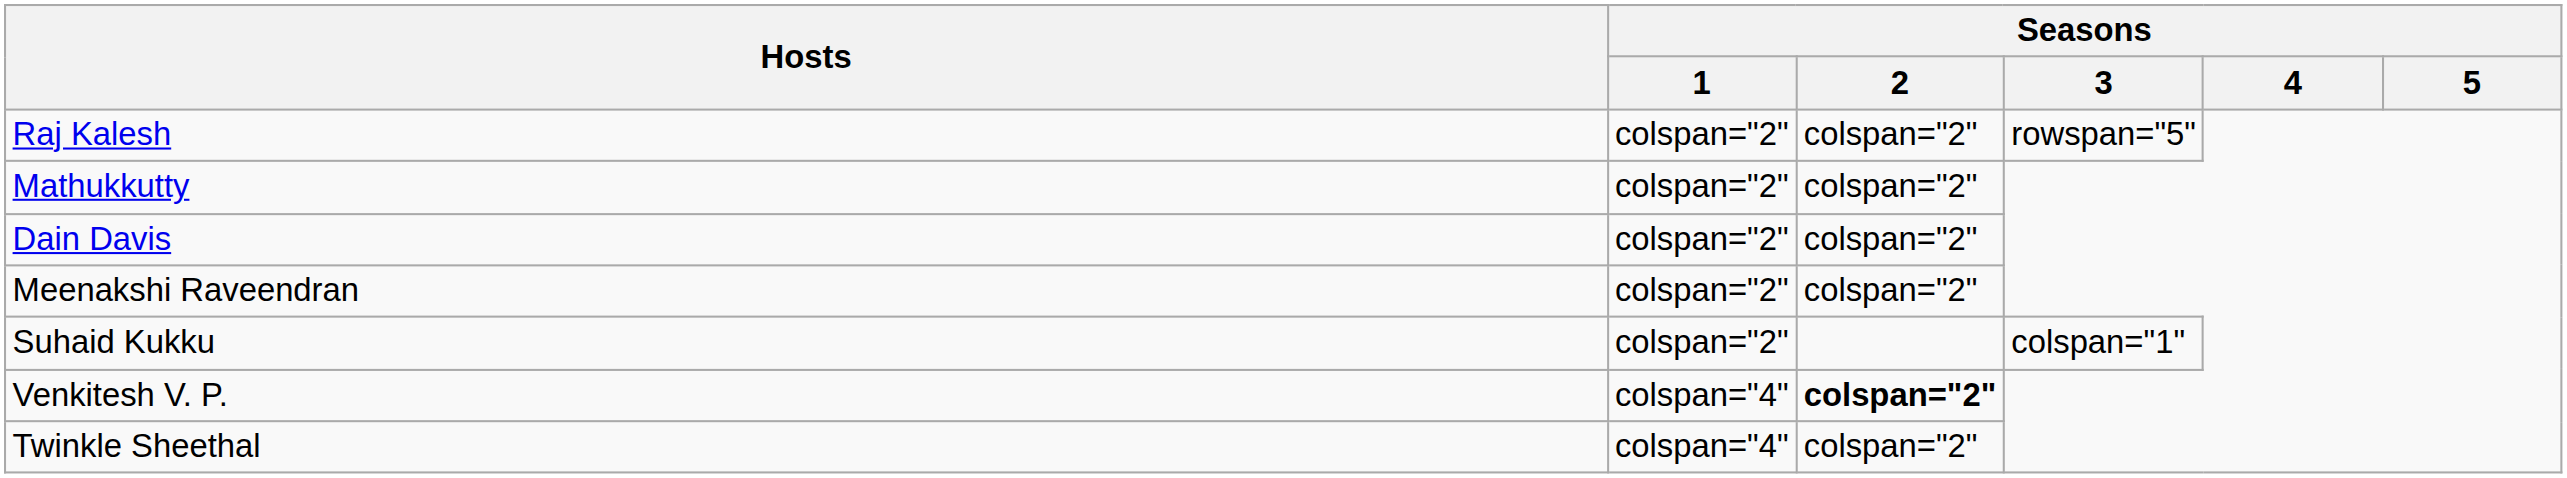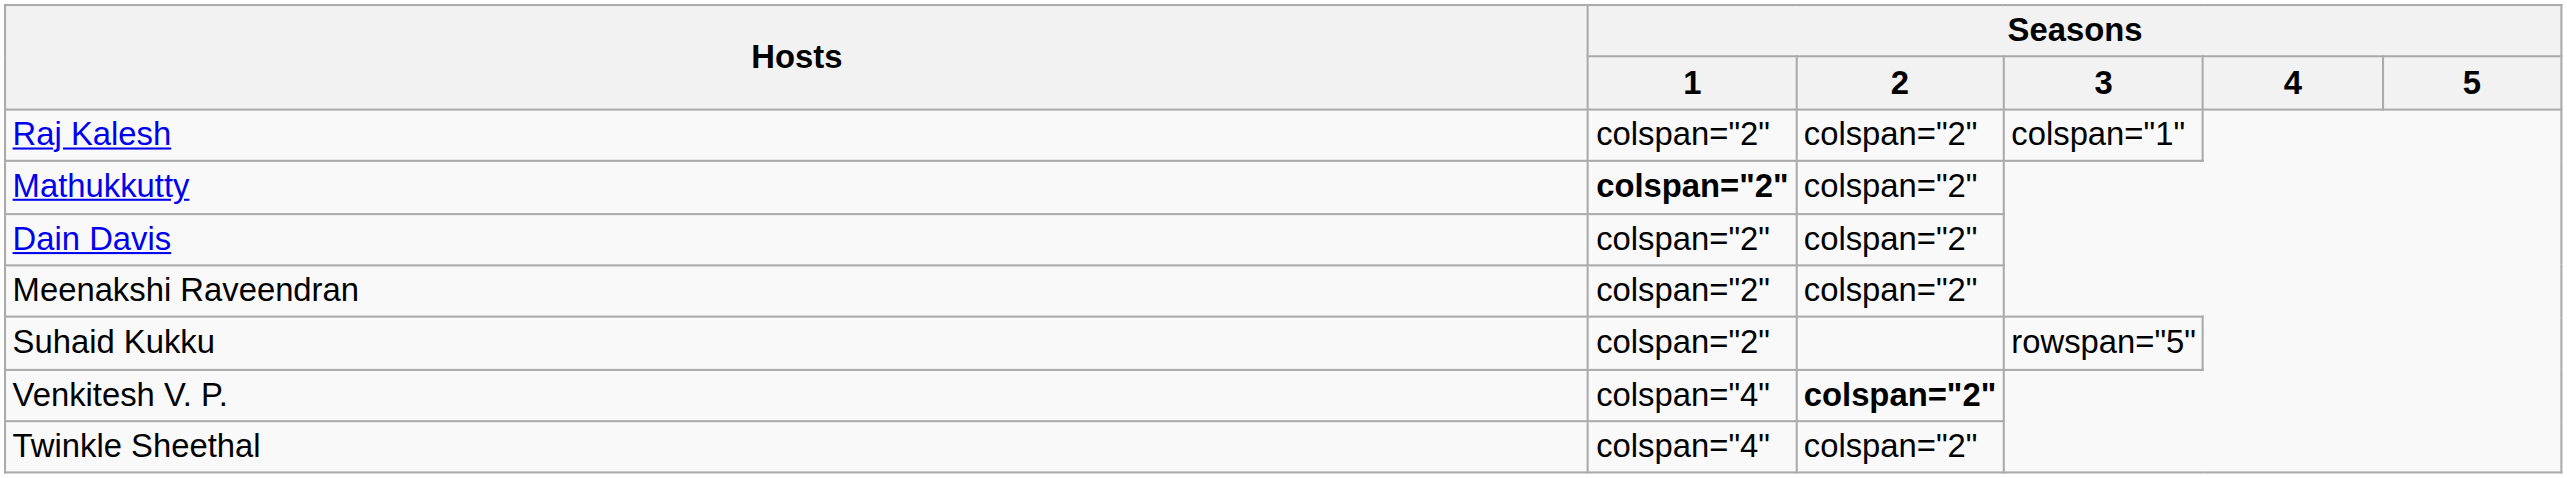(2104, 134) rowspan="5" -> (2098, 134) colspan="1"
(1702, 186) normal -> (1692, 186) bold
(2098, 342) colspan="1" -> (2104, 342) rowspan="5"
